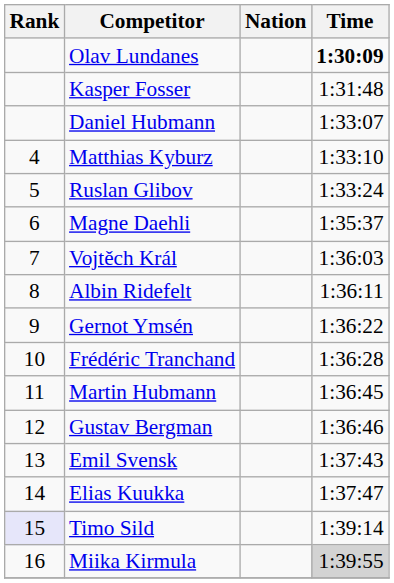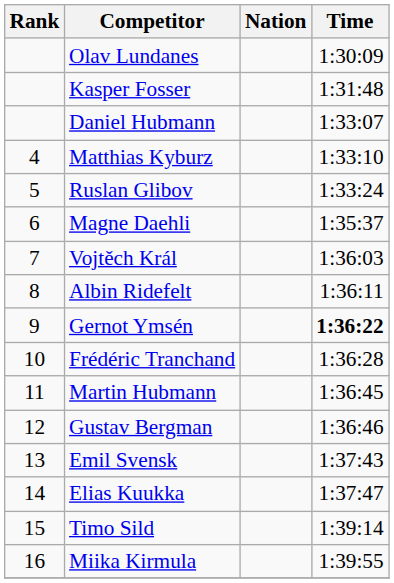(350, 55) bold -> (351, 55) normal
(351, 325) normal -> (350, 325) bold
(34, 527) lavender background -> (34, 527) no background
(351, 561) lightgrey background -> (351, 561) no background
